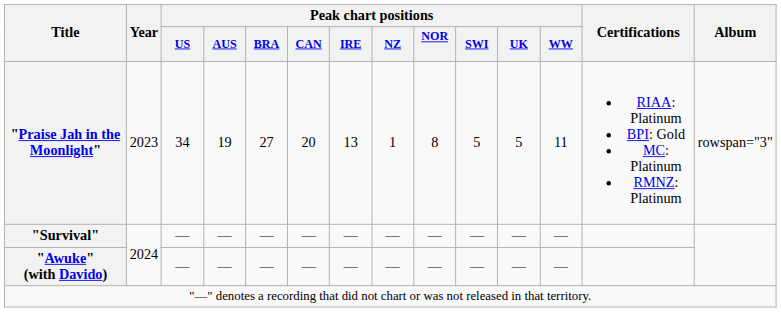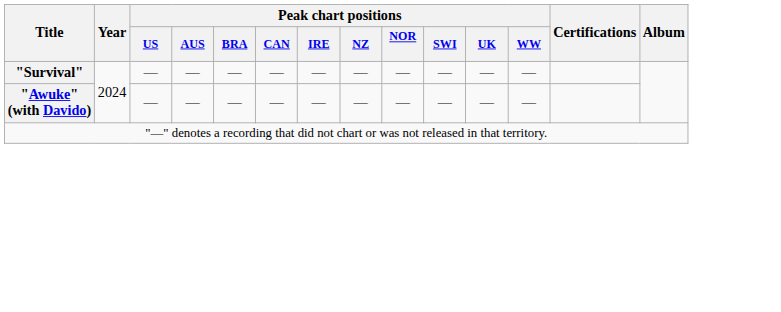- row: (65, 142)
